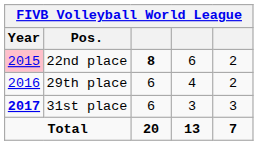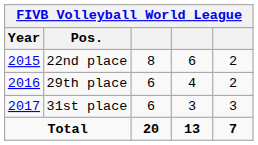(24, 61) pink background -> (24, 61) no background
(151, 61) bold -> (151, 61) normal
(24, 106) bold -> (24, 106) normal
